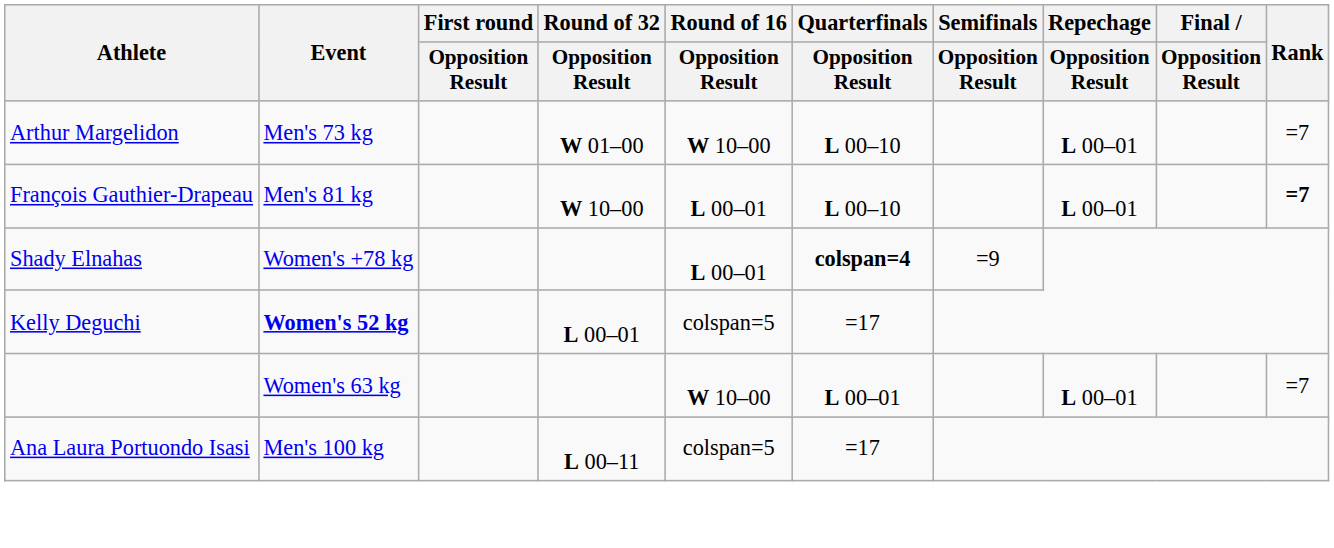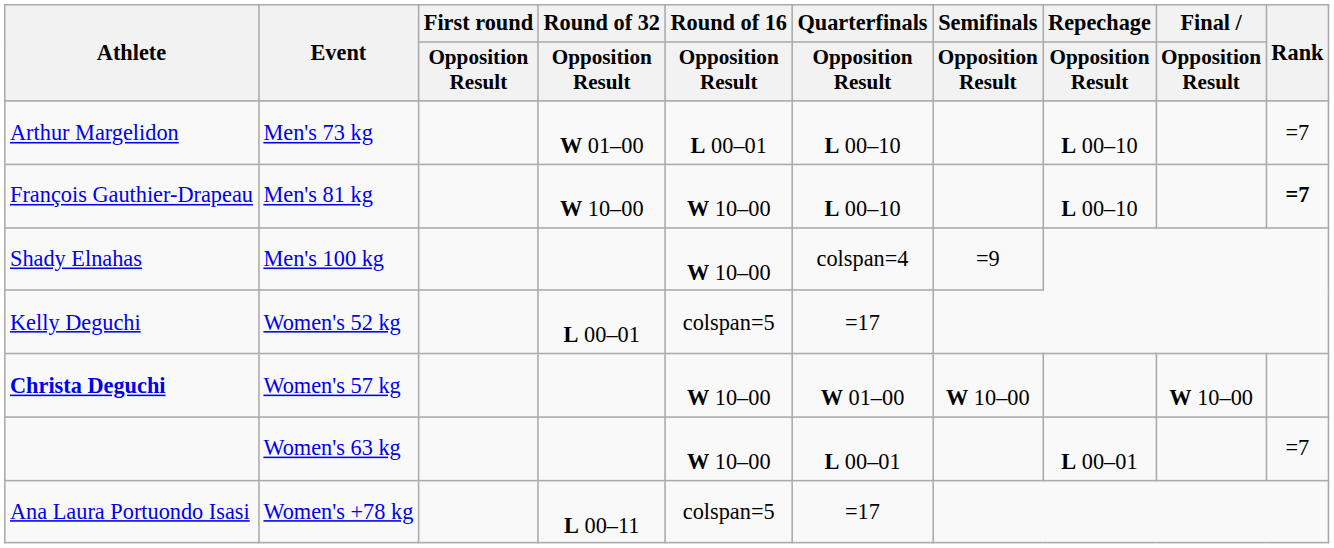(729, 146) W 10–00 -> (729, 146) L 00–01
(1099, 146) L 00–01 -> (1099, 146) L 00–10
(729, 209) L 00–01 -> (729, 209) W 10–00
(1099, 209) L 00–01 -> (1099, 209) L 00–10
(338, 259) Women's +78 kg -> (324, 259) Men's 100 kg
(729, 272) L 00–01 -> (729, 272) W 10–00
(863, 259) bold -> (863, 259) normal
(336, 322) bold -> (332, 322) normal
+ row: (88, 385)
(324, 448) Men's 100 kg -> (338, 511) Women's +78 kg
